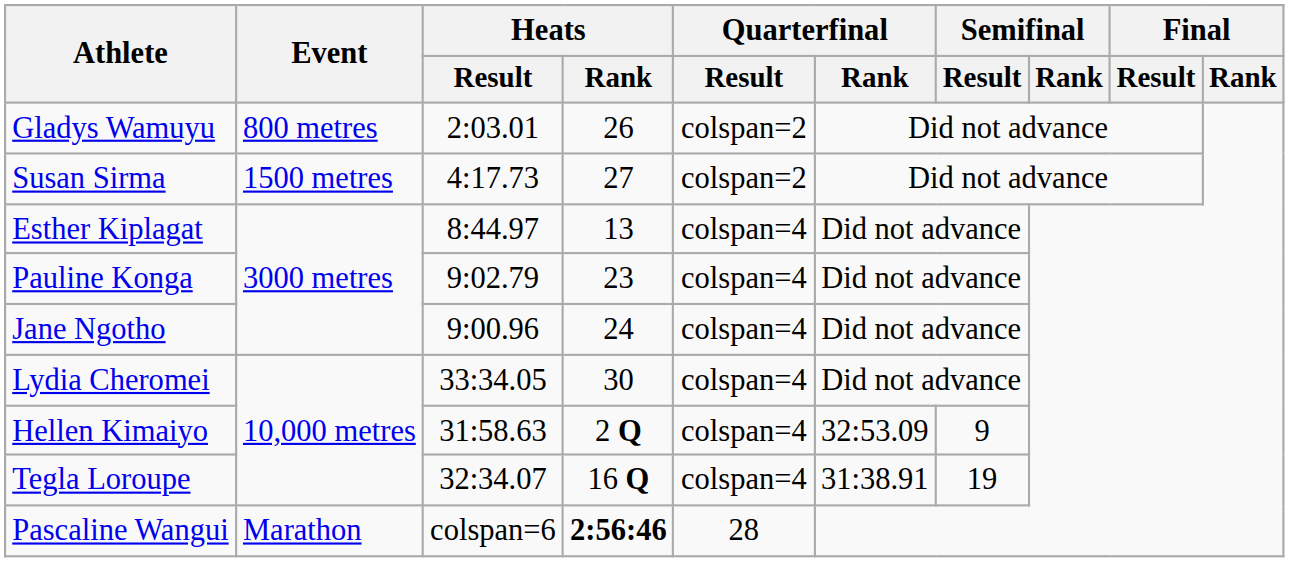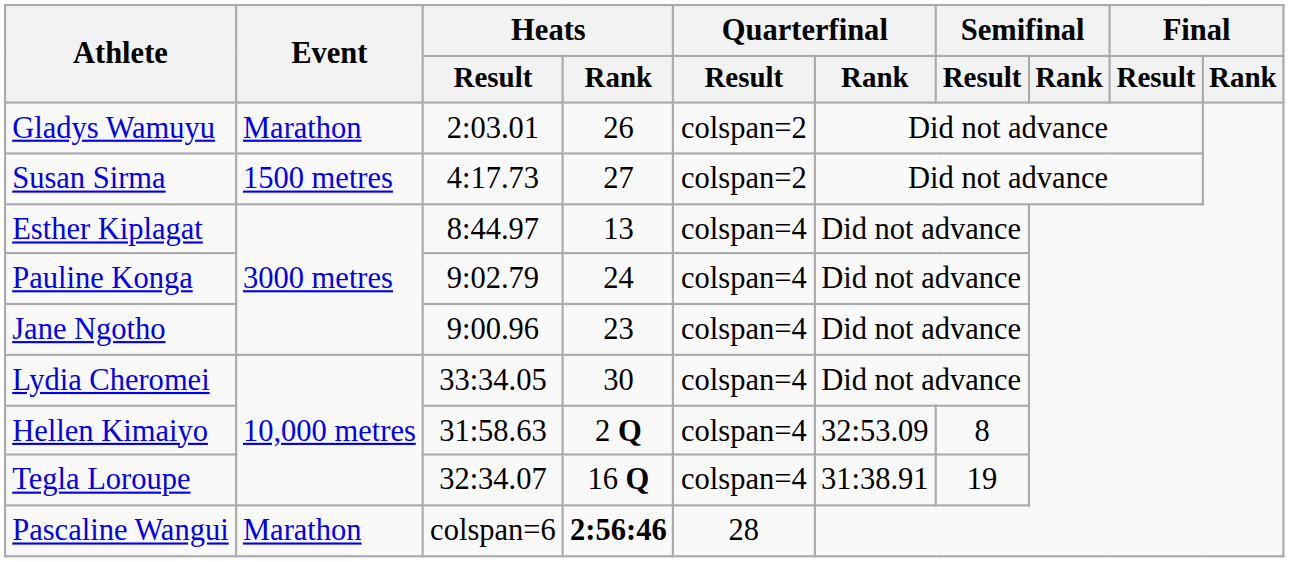(310, 128) 800 metres -> (302, 128) Marathon
(618, 279) 23 -> (618, 279) 24
(618, 329) 24 -> (618, 329) 23
(982, 430) 9 -> (982, 430) 8
